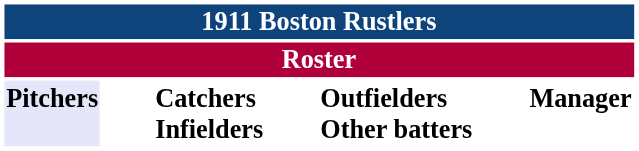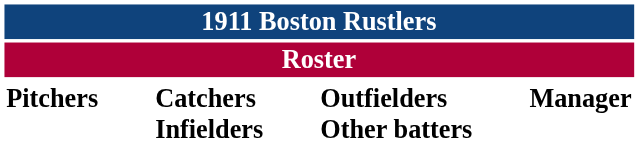(52, 97) lavender background -> (52, 97) no background
